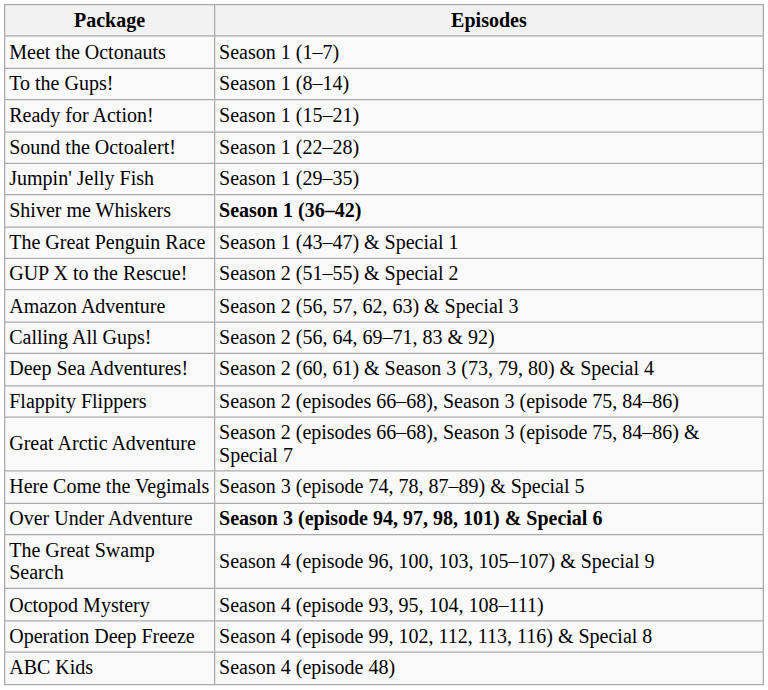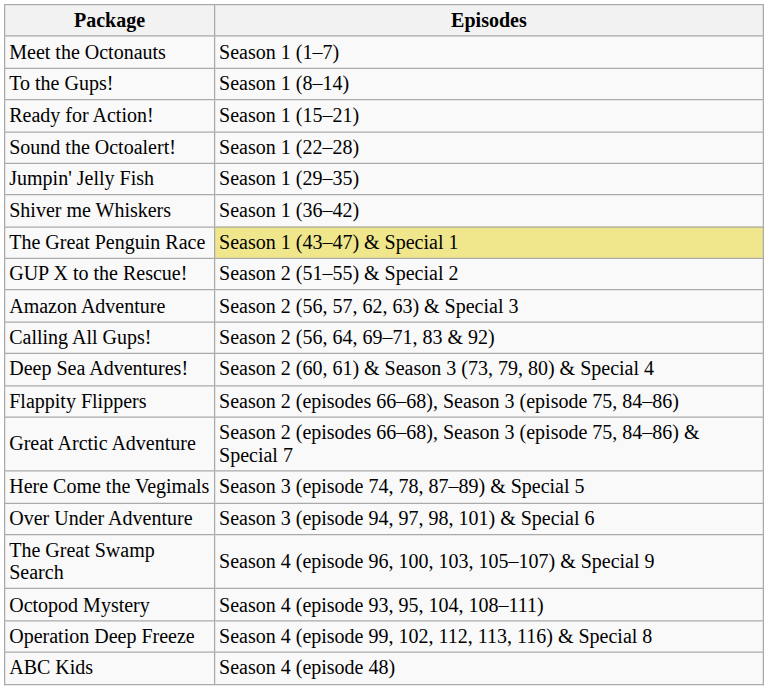(290, 210) bold -> (289, 210) normal
(339, 242) no background -> (339, 242) khaki background
(411, 518) bold -> (407, 518) normal
